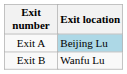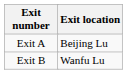(84, 43) lightblue background -> (84, 43) no background
